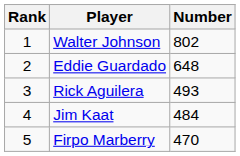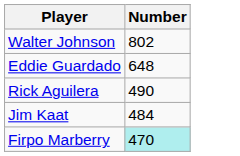- column: (27, 17)
(186, 91) 493 -> (141, 91) 490
(186, 140) no background -> (141, 140) paleturquoise background
